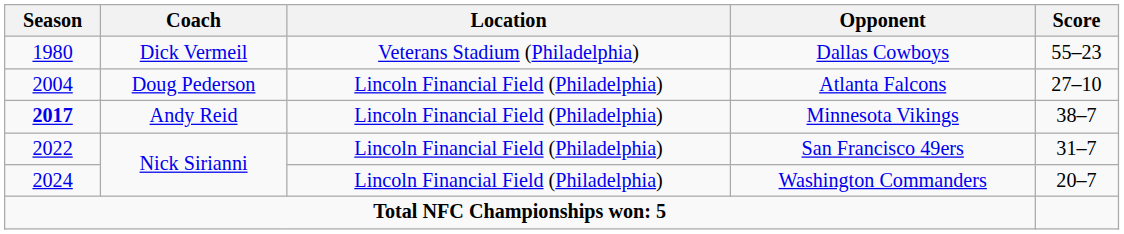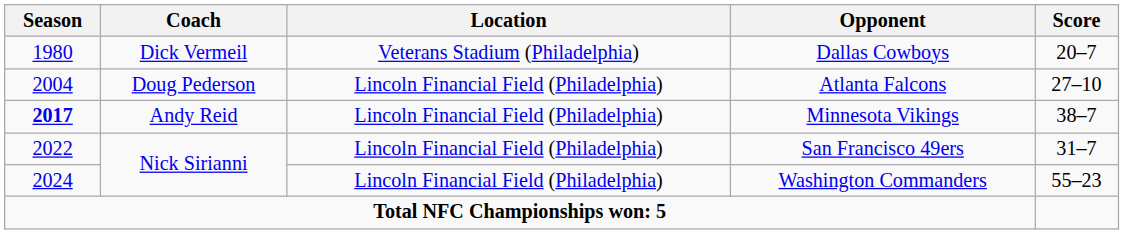(1076, 52) 55–23 -> (1076, 52) 20–7
(1076, 180) 20–7 -> (1076, 180) 55–23
